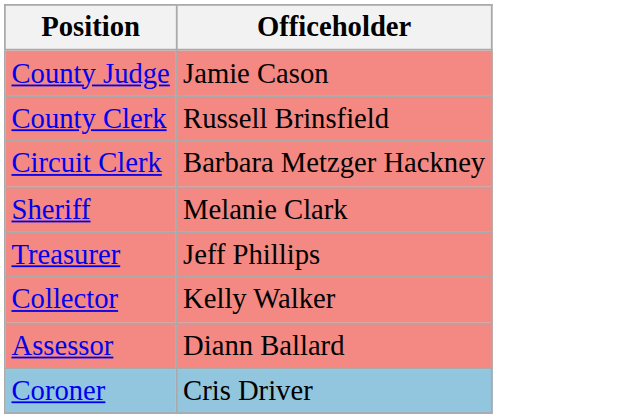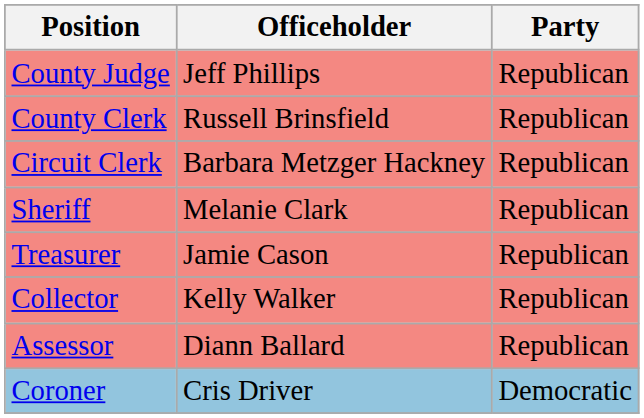+ column: (565, 27)
(256, 72) Jamie Cason -> (252, 72) Jeff Phillips
(252, 254) Jeff Phillips -> (256, 254) Jamie Cason
